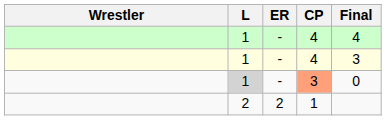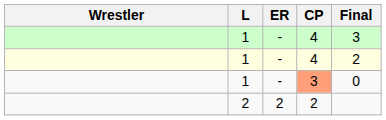(356, 37) 4 -> (356, 37) 3
(356, 59) 3 -> (356, 59) 2
(245, 81) lightgrey background -> (245, 81) no background
(314, 103) 1 -> (314, 103) 2
